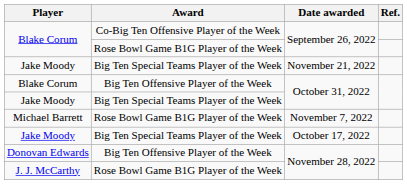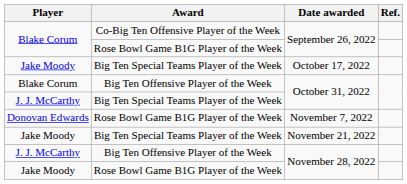rows swapped: (188, 135) <-> (188, 65)
(48, 100) Jake Moody -> (48, 100) J. J. McCarthy
(48, 118) Michael Barrett -> (48, 118) Donovan Edwards
(48, 153) Donovan Edwards -> (48, 153) J. J. McCarthy
(48, 170) J. J. McCarthy -> (48, 170) Jake Moody
